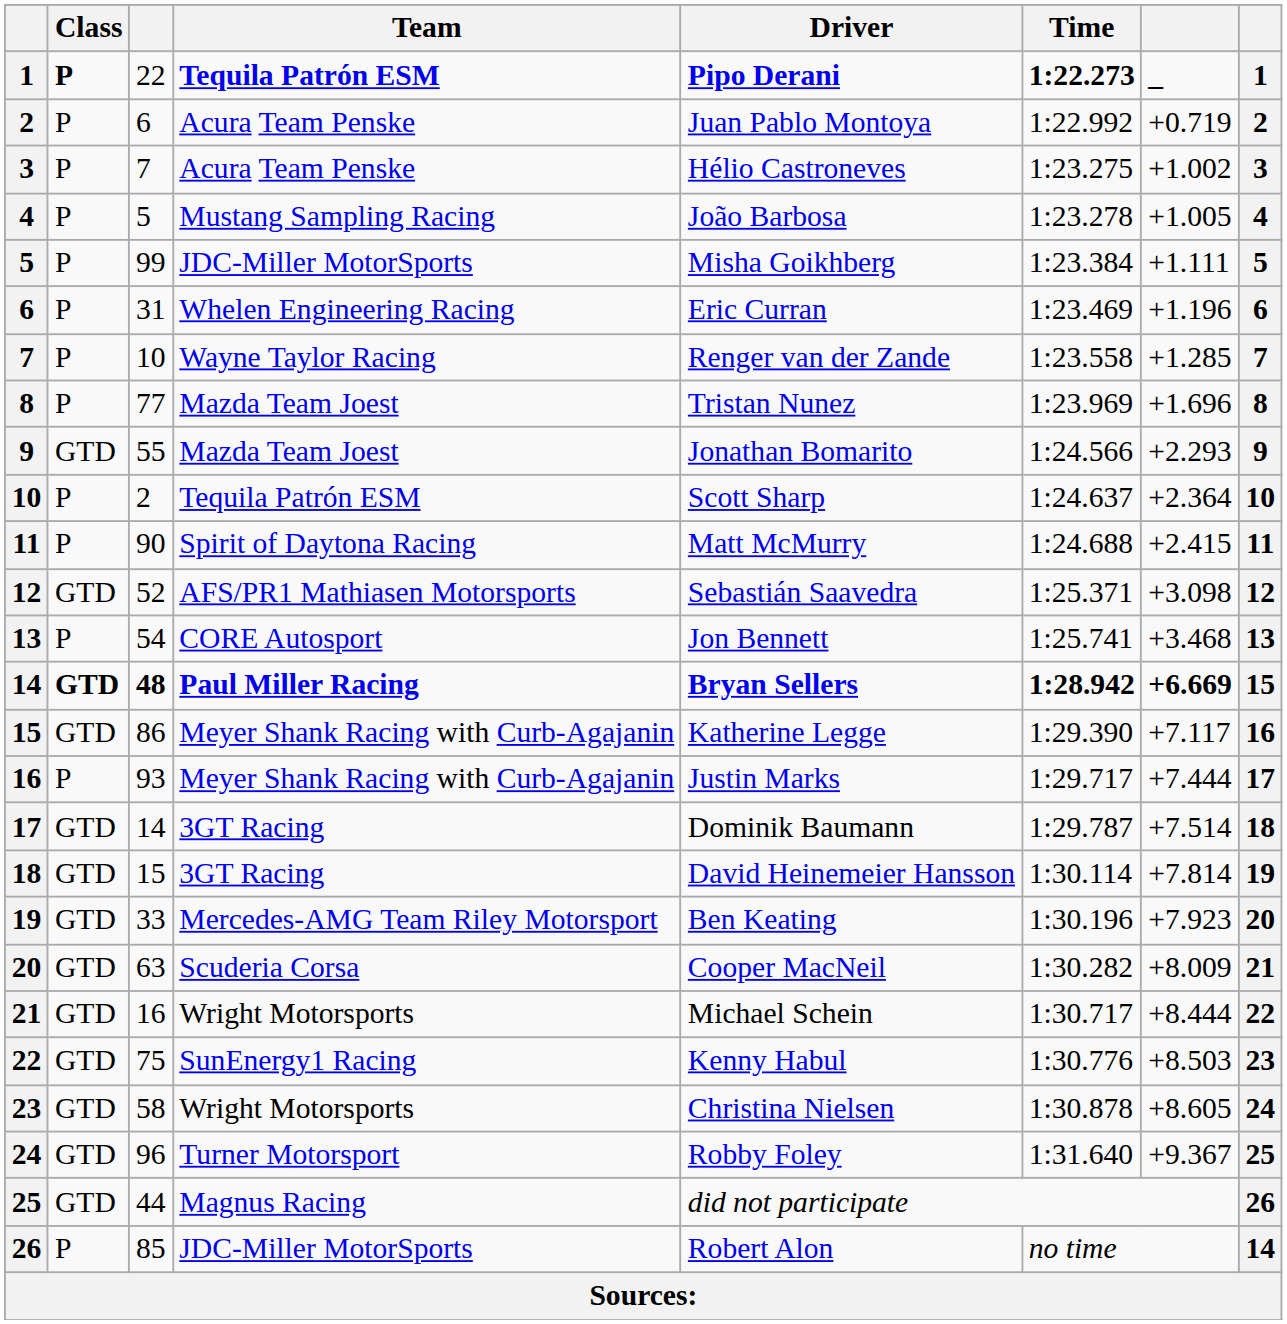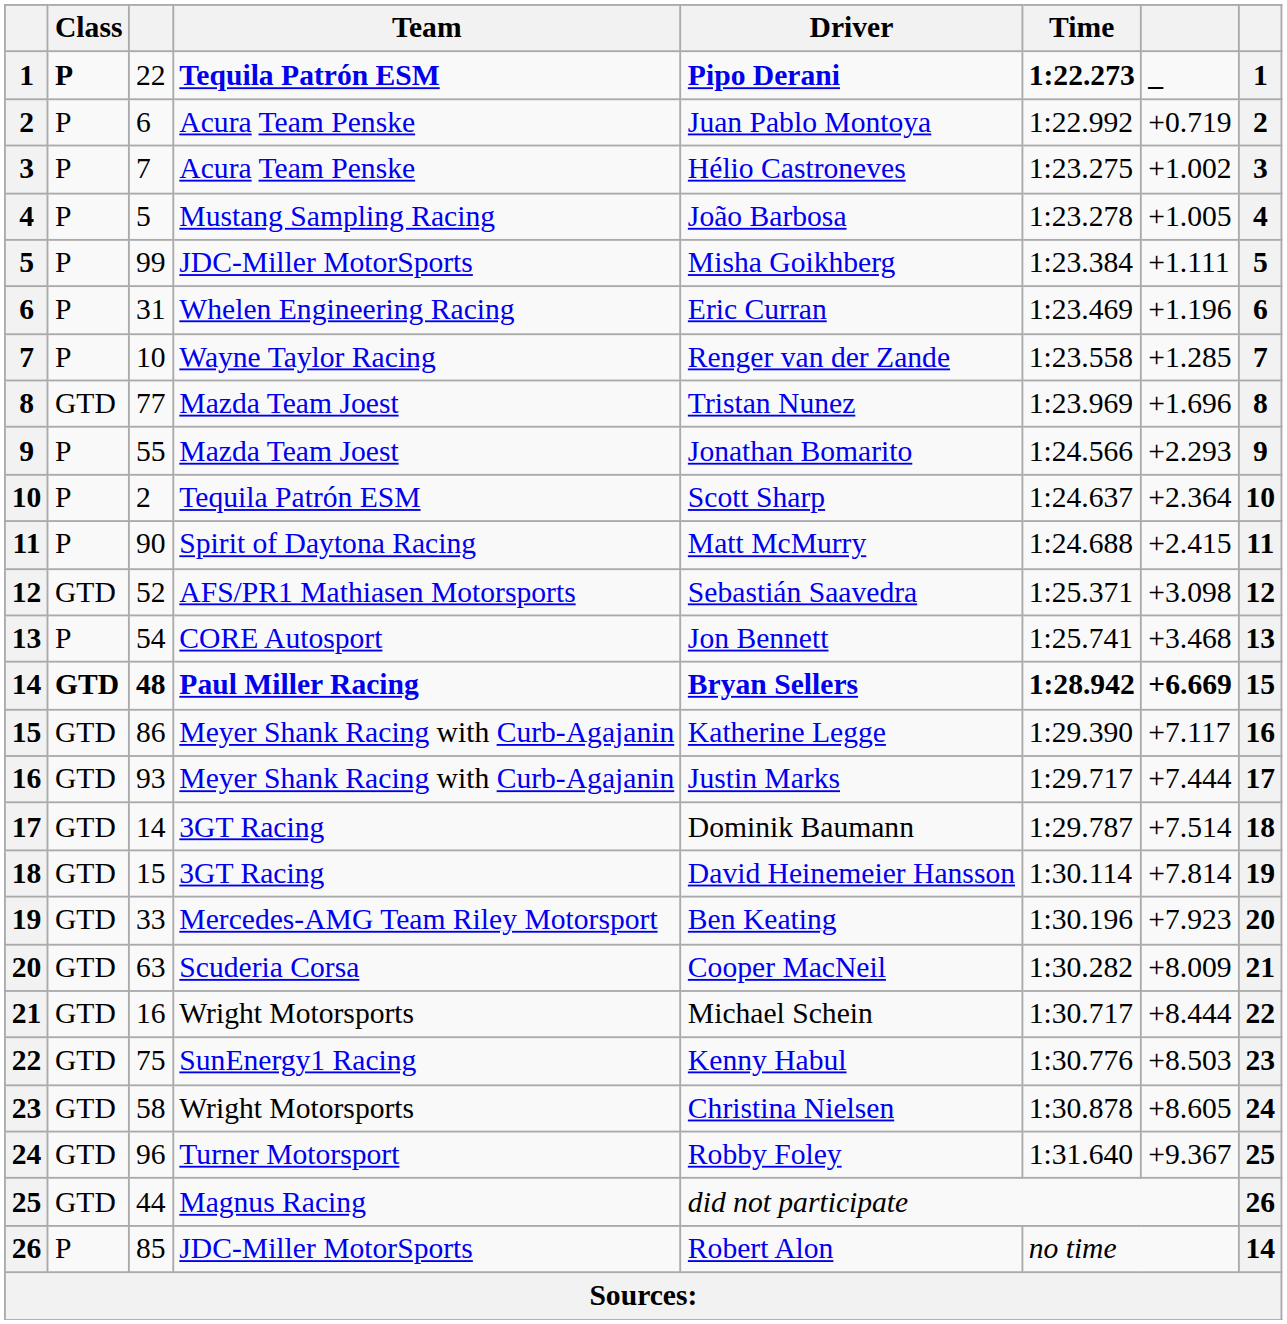(63, 403) P -> (85, 403) GTD
(85, 450) GTD -> (63, 450) P
(63, 779) P -> (85, 779) GTD
